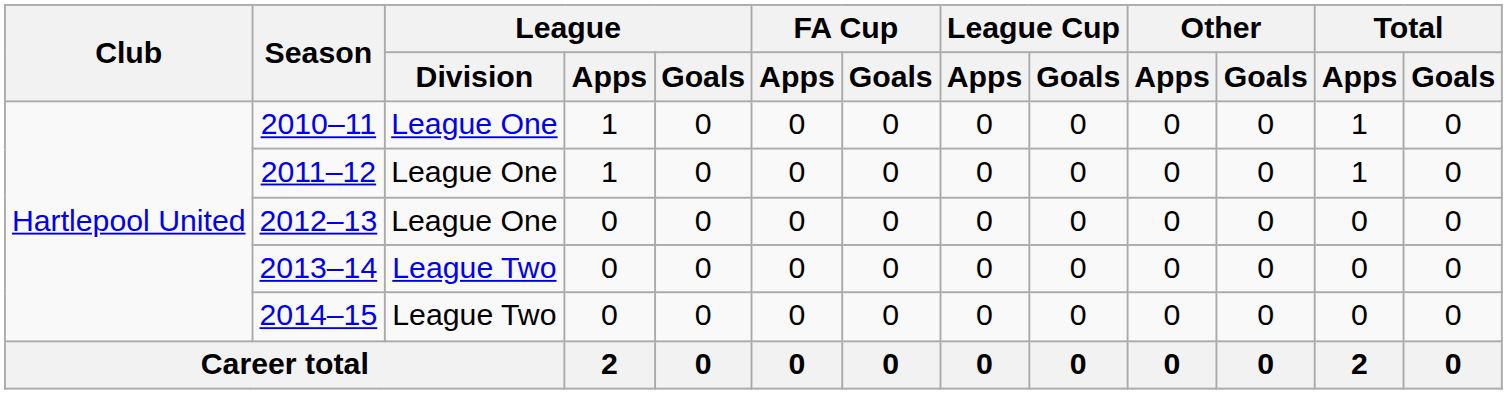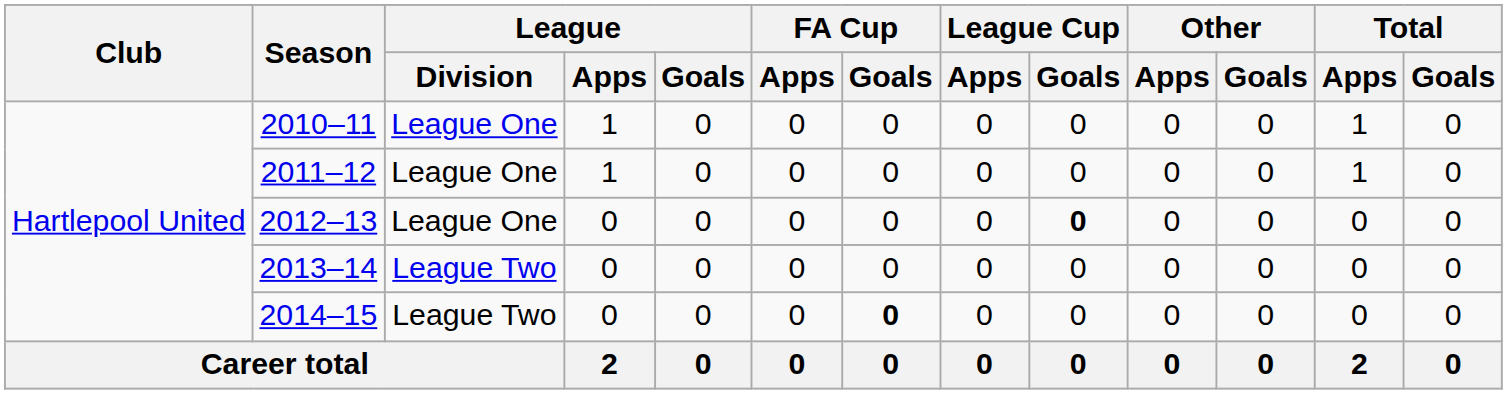(1078, 220) normal -> (1078, 220) bold
(891, 316) normal -> (891, 316) bold
